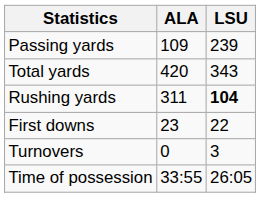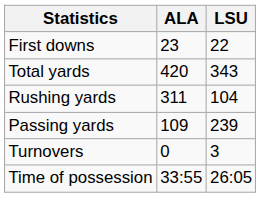rows swapped: (51, 125) <-> (61, 45)
(224, 98) bold -> (224, 98) normal
